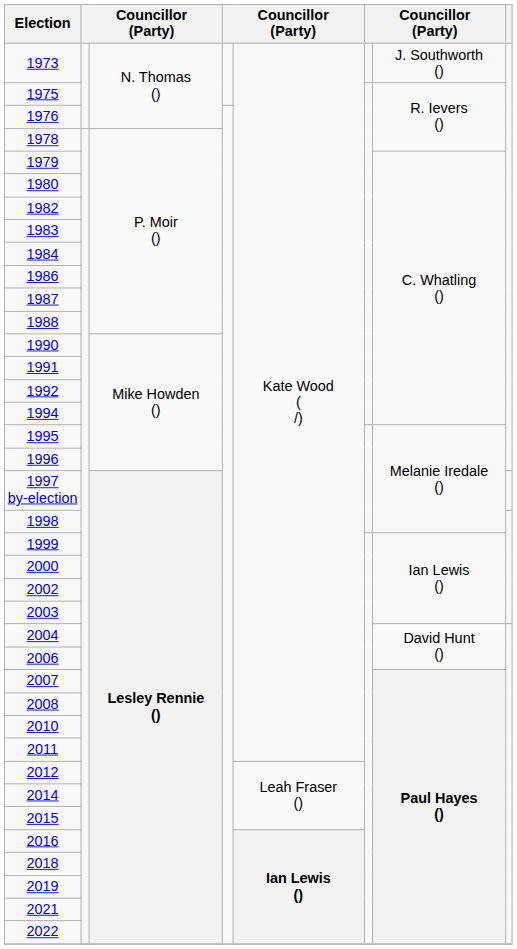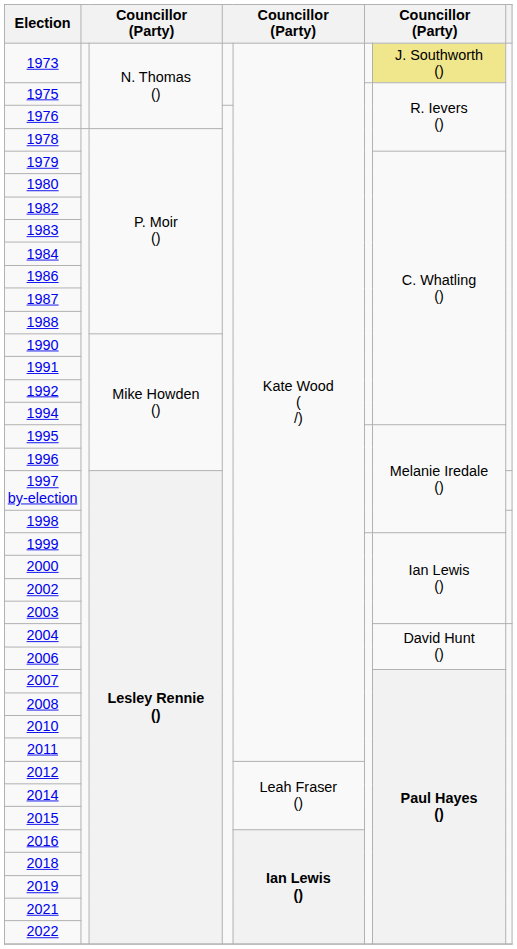(439, 63) no background -> (439, 63) khaki background
